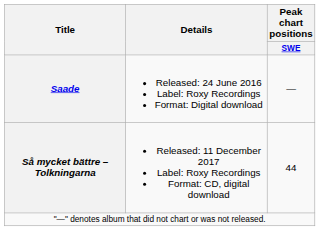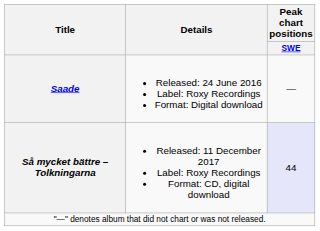(291, 167) no background -> (291, 167) lavender background
